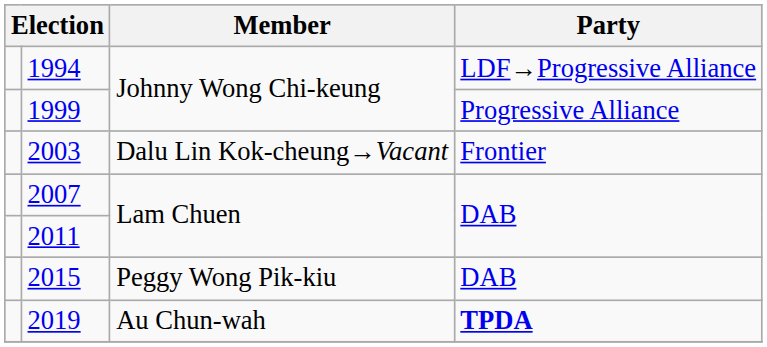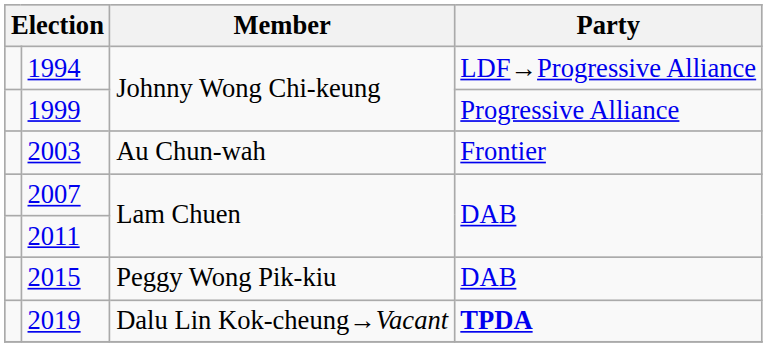(282, 151) Dalu Lin Kok-cheung→Vacant -> (191, 151) Au Chun-wah
(191, 320) Au Chun-wah -> (282, 320) Dalu Lin Kok-cheung→Vacant
